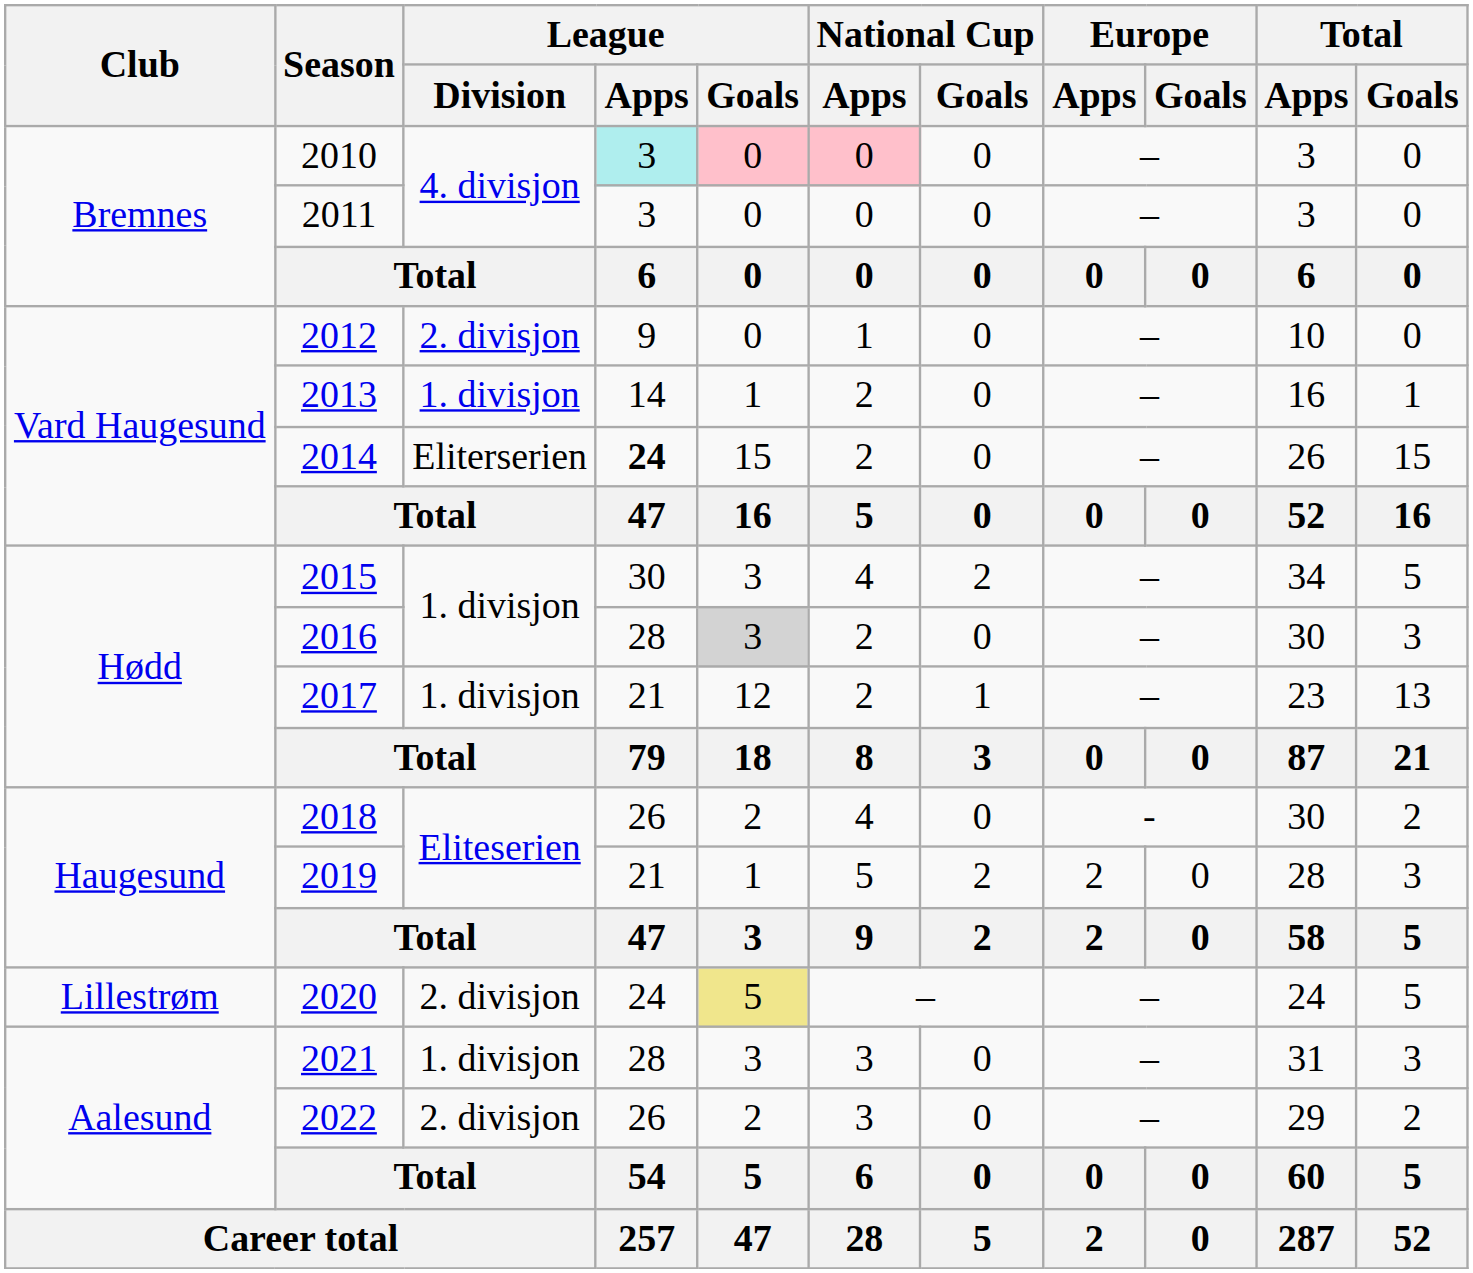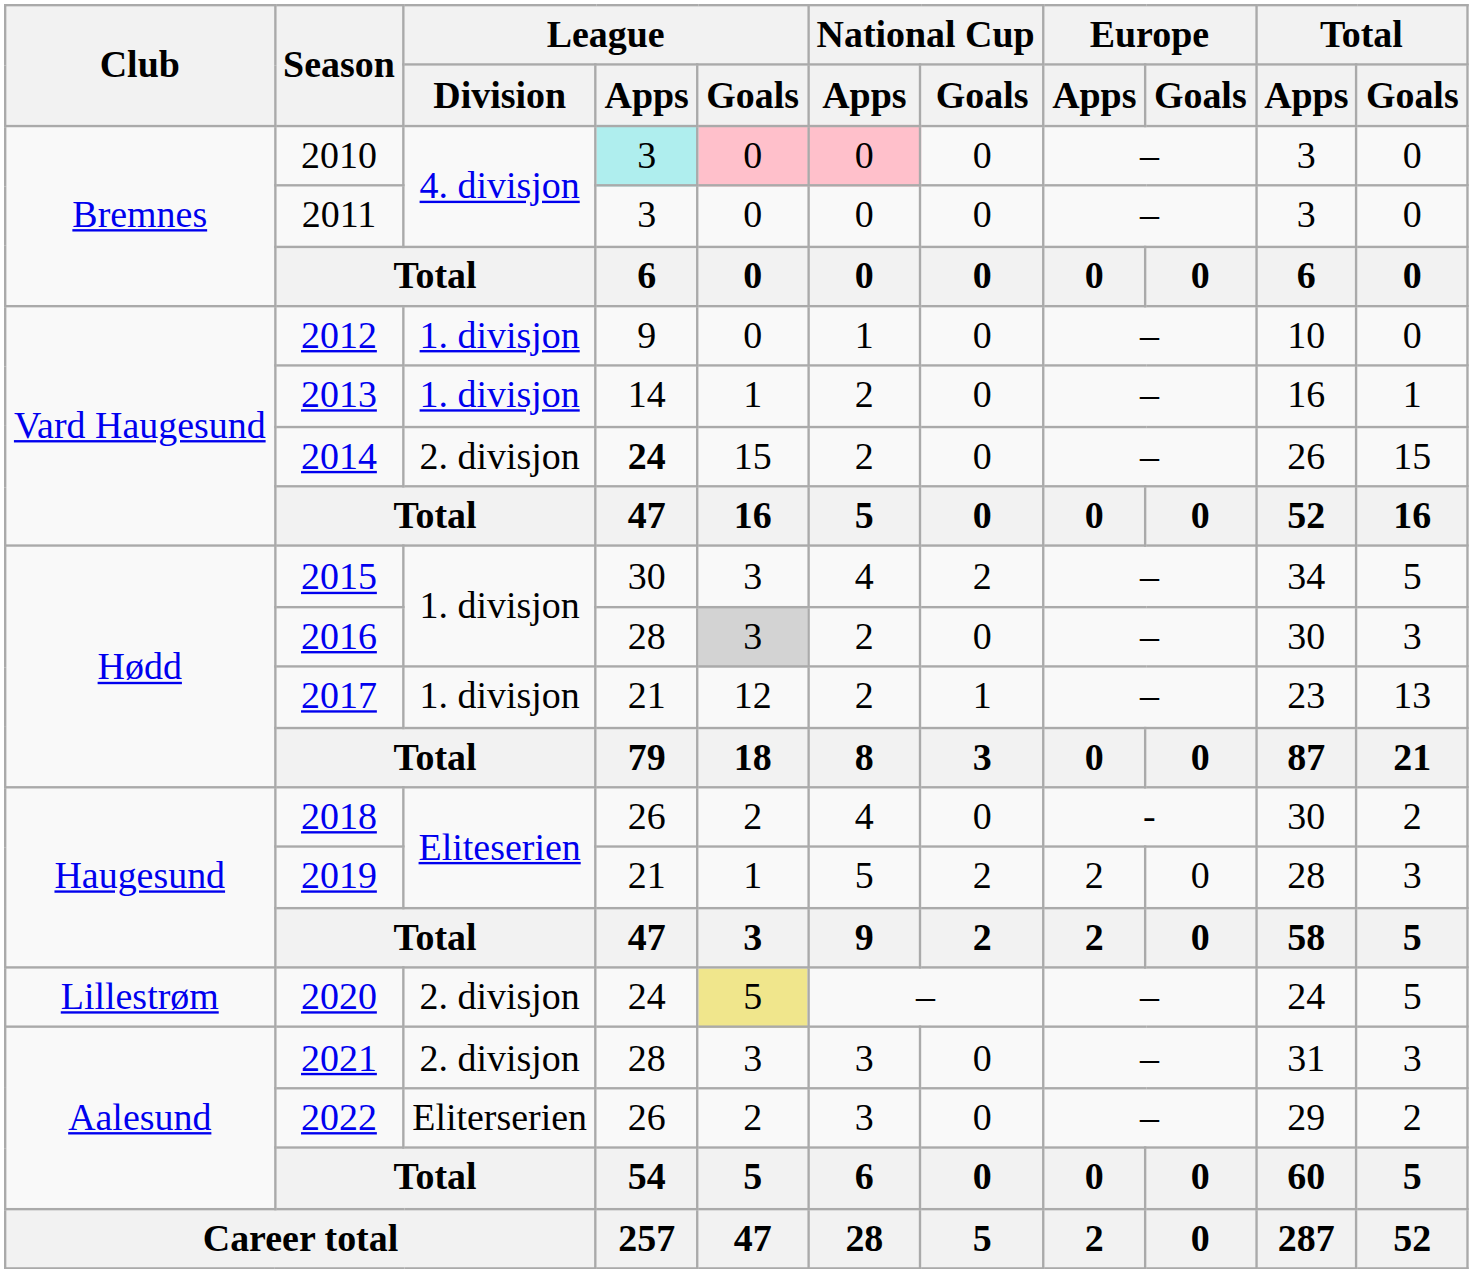(500, 335) 2. divisjon -> (500, 335) 1. divisjon
(500, 455) Eliterserien -> (500, 455) 2. divisjon
(500, 1056) 1. divisjon -> (500, 1056) 2. divisjon
(500, 1117) 2. divisjon -> (500, 1117) Eliterserien
